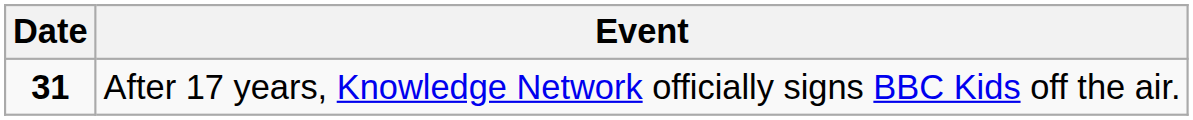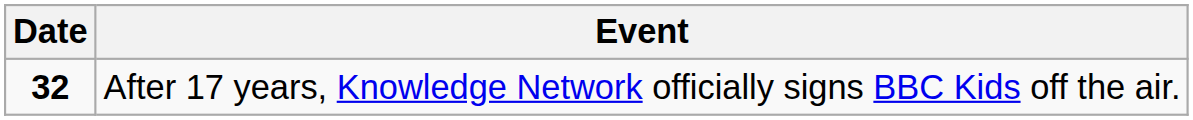(50, 86) 31 -> (50, 86) 32
